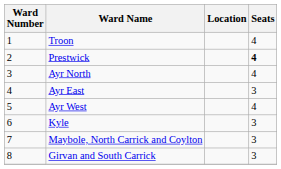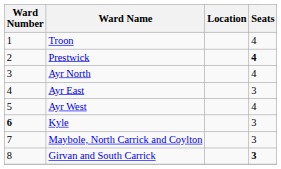(9, 123) normal -> (9, 123) bold
(254, 156) normal -> (254, 156) bold
